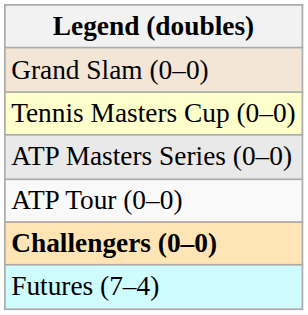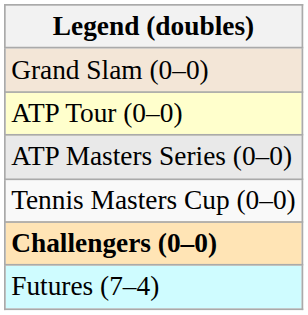(153, 112) Tennis Masters Cup (0–0) -> (97, 112) ATP Tour (0–0)
(97, 199) ATP Tour (0–0) -> (153, 199) Tennis Masters Cup (0–0)
